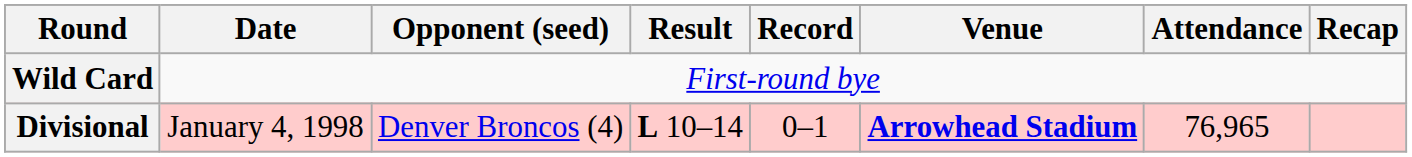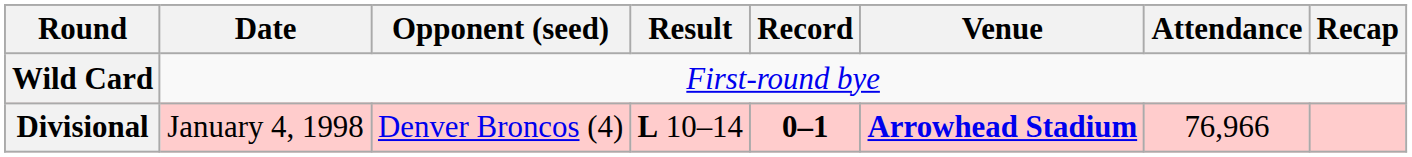(805, 126) normal -> (805, 126) bold
(1227, 126) 76,965 -> (1227, 126) 76,966
